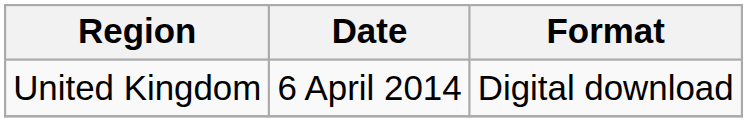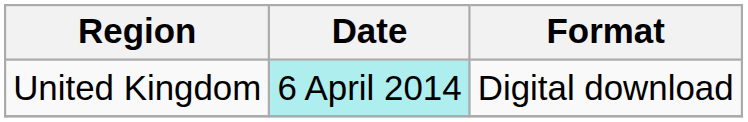(370, 87) no background -> (370, 87) paleturquoise background
